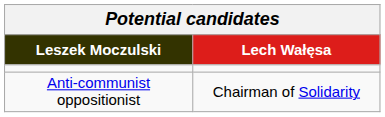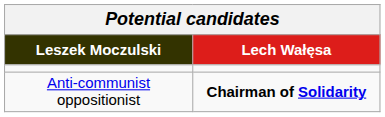(286, 92) normal -> (286, 92) bold
